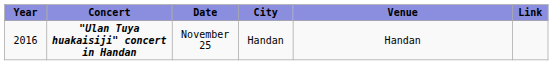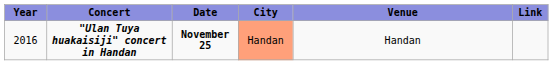(205, 40) normal -> (205, 40) bold
(266, 40) no background -> (266, 40) lightsalmon background
